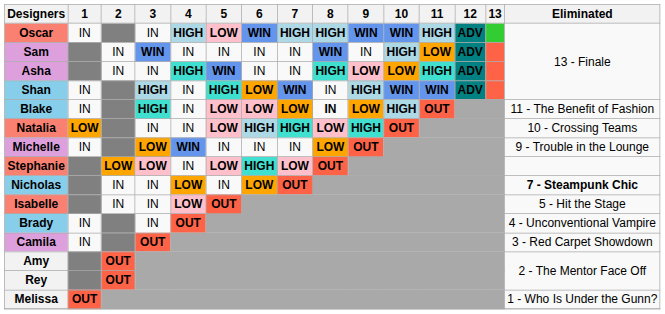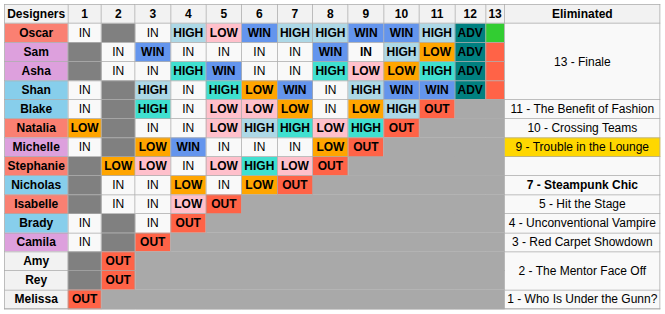(366, 52) normal -> (366, 52) bold
(330, 109) bold -> (330, 109) normal
(582, 147) no background -> (582, 147) gold background
